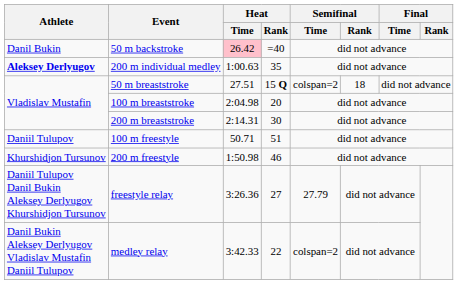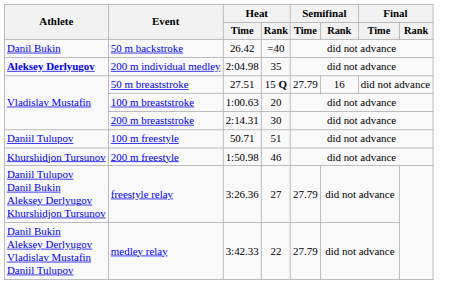(242, 49) pink background -> (242, 49) no background
(242, 67) 1:00.63 -> (242, 67) 2:04.98
(316, 85) colspan=2 -> (305, 85) 27.79
(360, 85) 18 -> (339, 85) 16
(242, 103) 2:04.98 -> (242, 103) 1:00.63
(316, 251) colspan=2 -> (305, 251) 27.79
